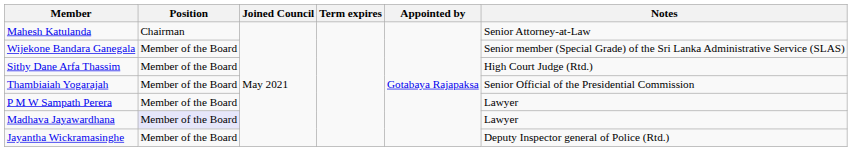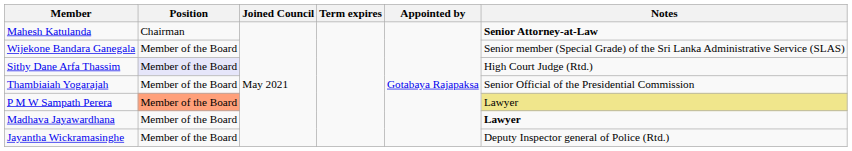(537, 31) normal -> (541, 31) bold
(189, 66) no background -> (189, 66) lavender background
(189, 102) no background -> (189, 102) lightsalmon background
(501, 102) no background -> (501, 102) khaki background
(189, 119) lavender background -> (189, 119) no background
(501, 119) normal -> (502, 119) bold
